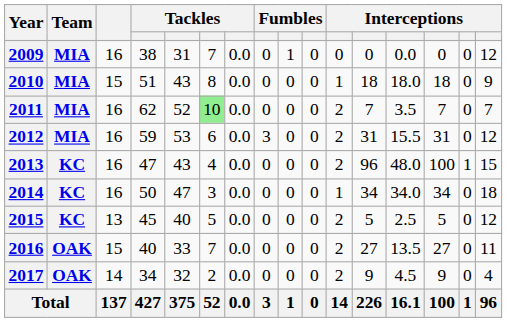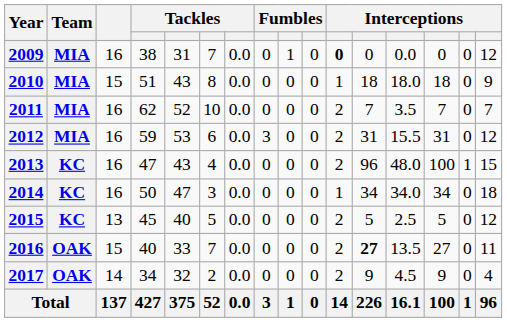(339, 54) normal -> (339, 54) bold
(212, 109) lightgreen background -> (212, 109) no background
(369, 247) normal -> (369, 247) bold
